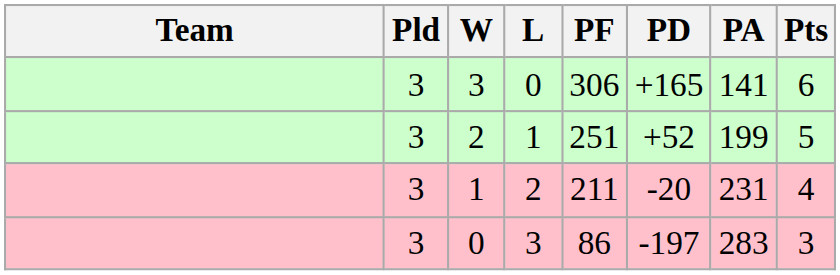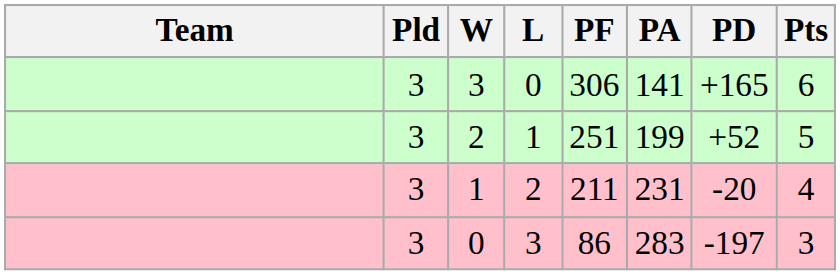columns swapped: (744, 30) <-> (669, 30)
